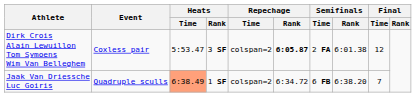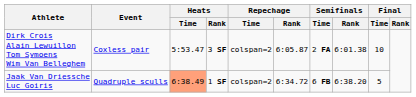(292, 50) bold -> (292, 50) normal
(379, 50) 12 -> (379, 50) 10
(379, 81) 7 -> (379, 81) 5
